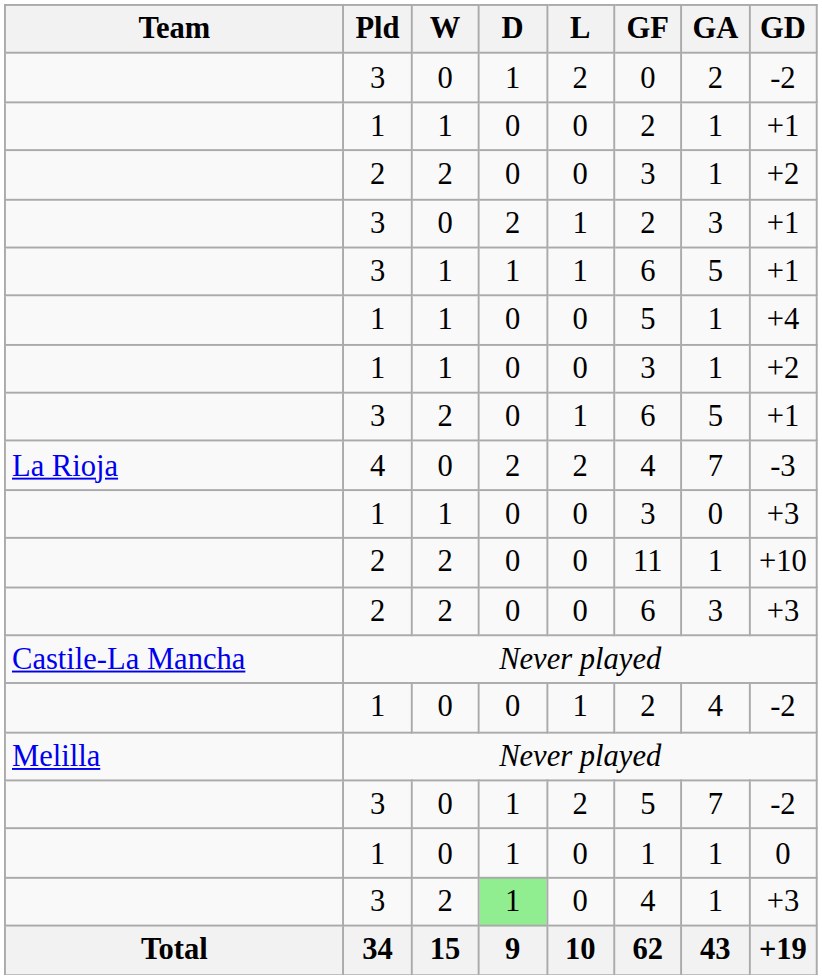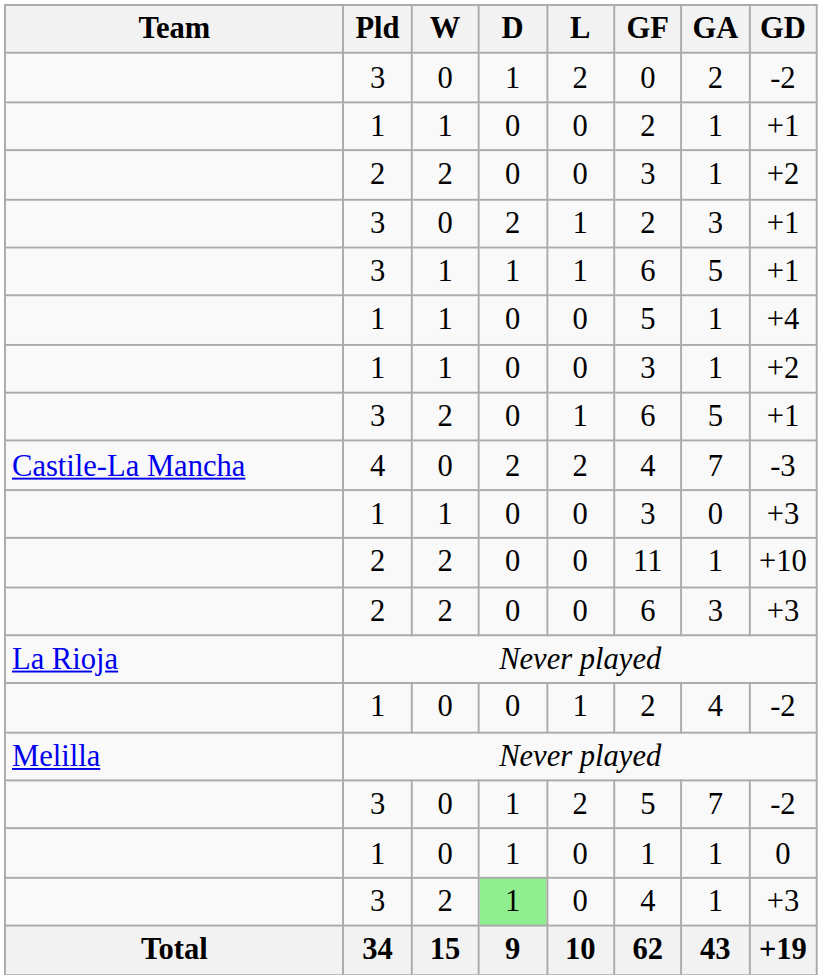(65, 464) La Rioja -> (129, 464) Castile-La Mancha
(129, 658) Castile-La Mancha -> (65, 658) La Rioja
